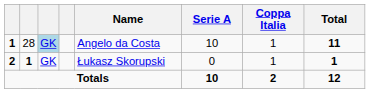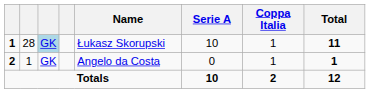(119, 43) Angelo da Costa -> (121, 43) Łukasz Skorupski
(29, 61) bold -> (29, 61) normal
(121, 61) Łukasz Skorupski -> (119, 61) Angelo da Costa
